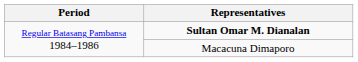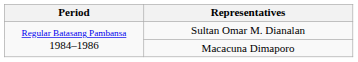(248, 30) bold -> (248, 30) normal
